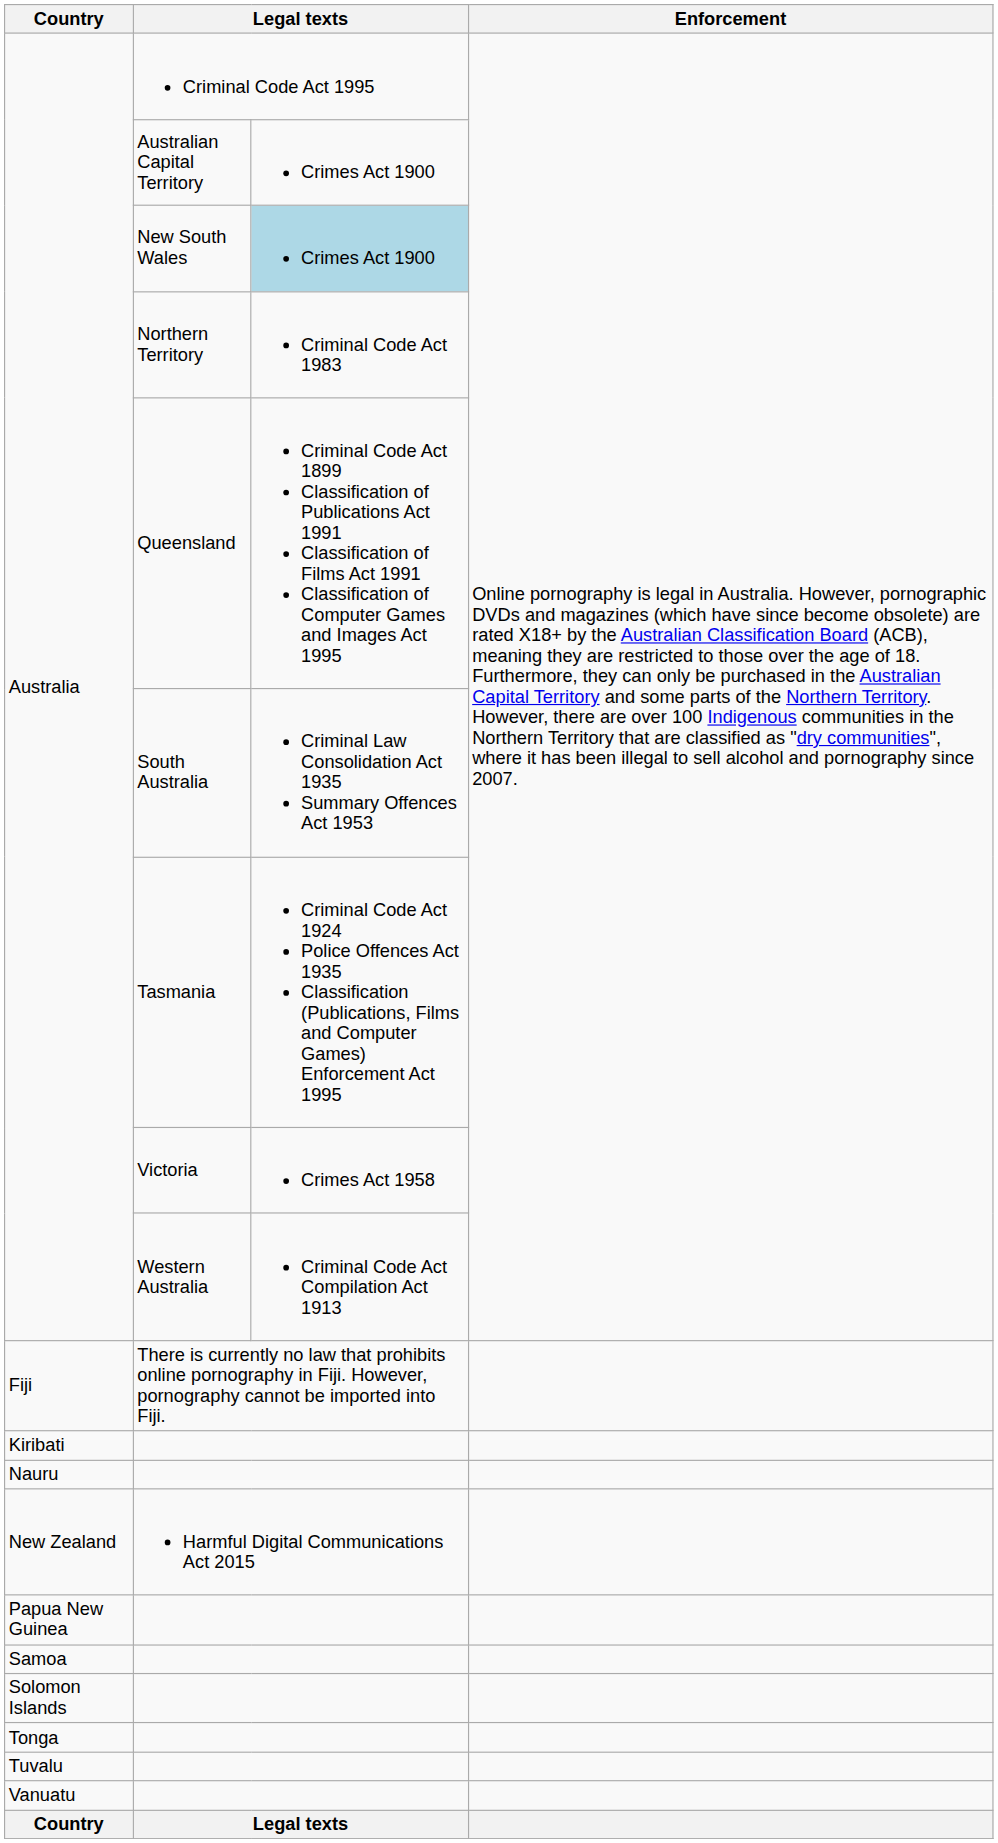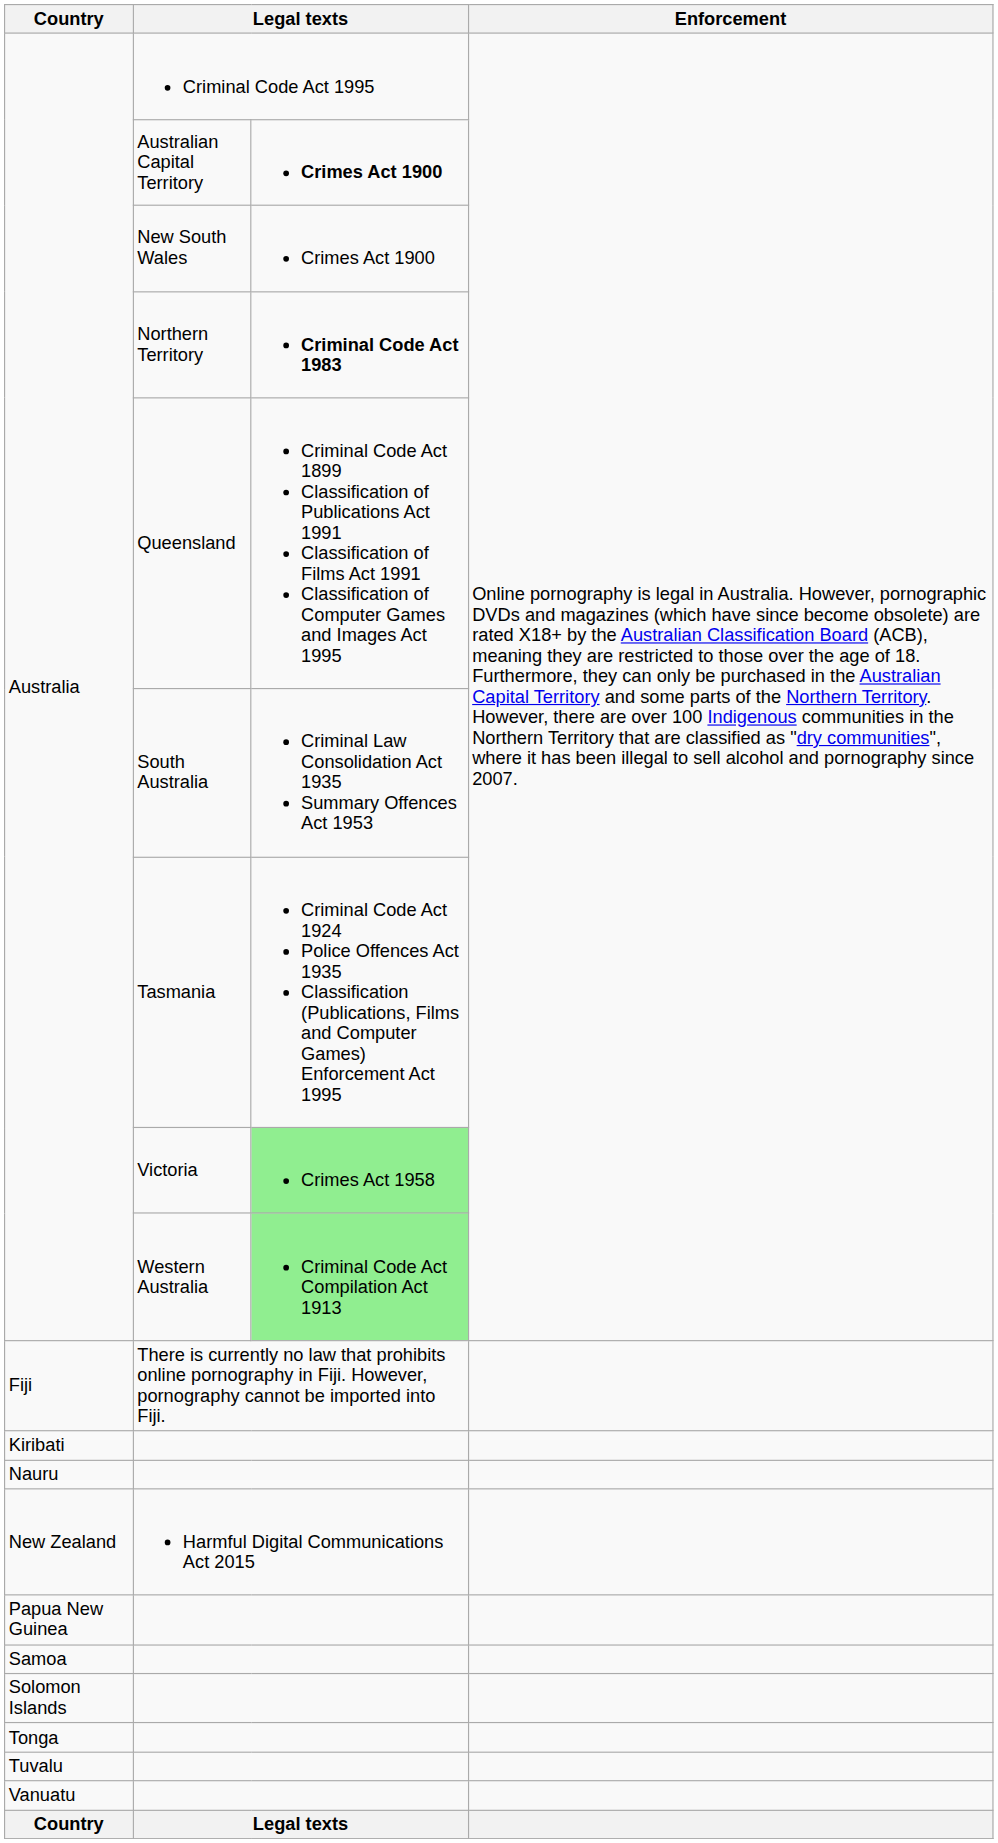(360, 173) normal -> (360, 173) bold
(360, 259) lightblue background -> (360, 259) no background
(360, 355) normal -> (360, 355) bold
(360, 1181) no background -> (360, 1181) lightgreen background
(360, 1287) no background -> (360, 1287) lightgreen background
